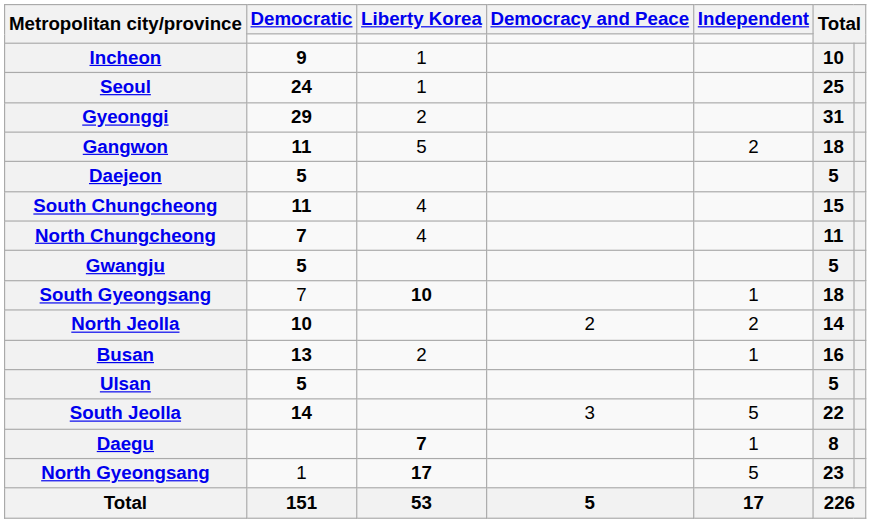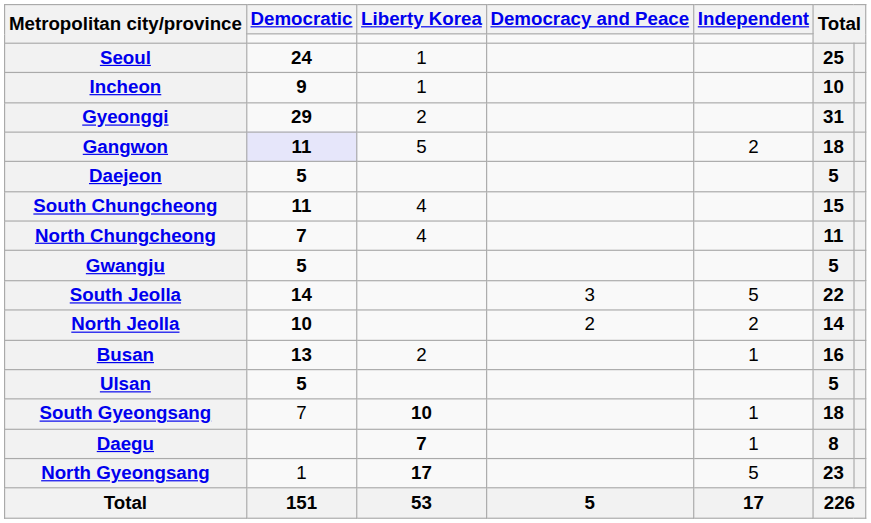rows swapped: (125, 87) <-> (125, 57)
(301, 146) no background -> (301, 146) lavender background
rows swapped: (125, 413) <-> (125, 295)
